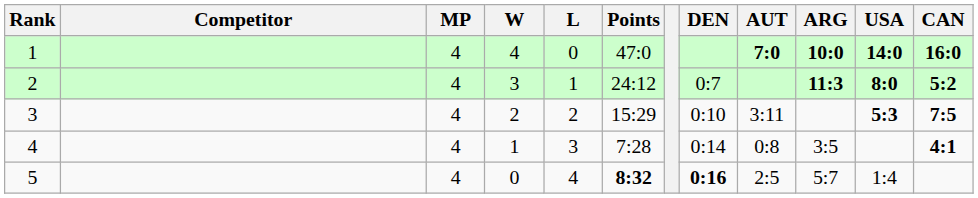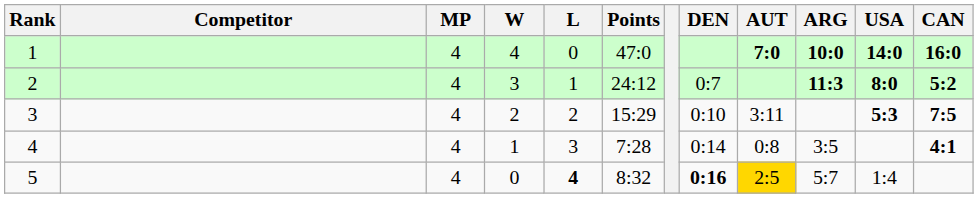(573, 177) normal -> (573, 177) bold
(634, 177) bold -> (634, 177) normal
(767, 177) no background -> (767, 177) gold background
